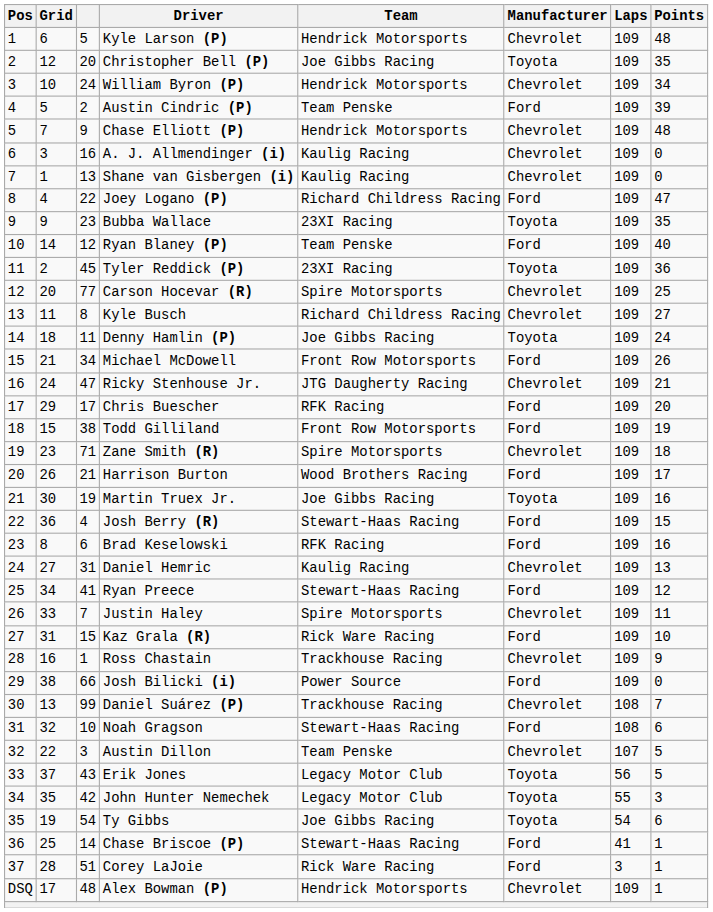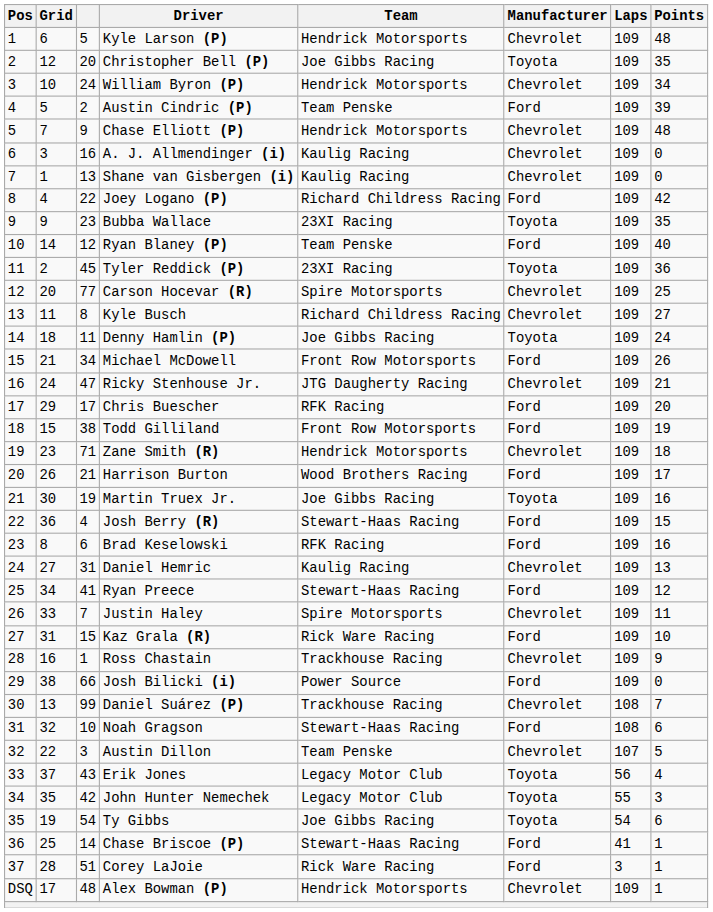(663, 200) 47 -> (663, 200) 42
(372, 453) Spire Motorsports -> (384, 453) Hendrick Motorsports
(658, 775) 5 -> (658, 775) 4
